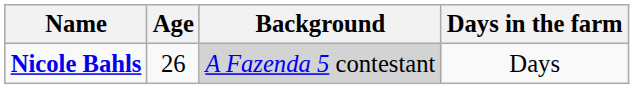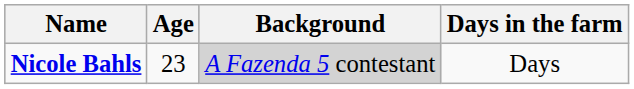(173, 63) 26 -> (173, 63) 23
